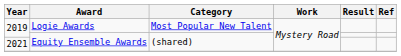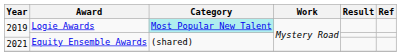(211, 26) no background -> (211, 26) paleturquoise background
